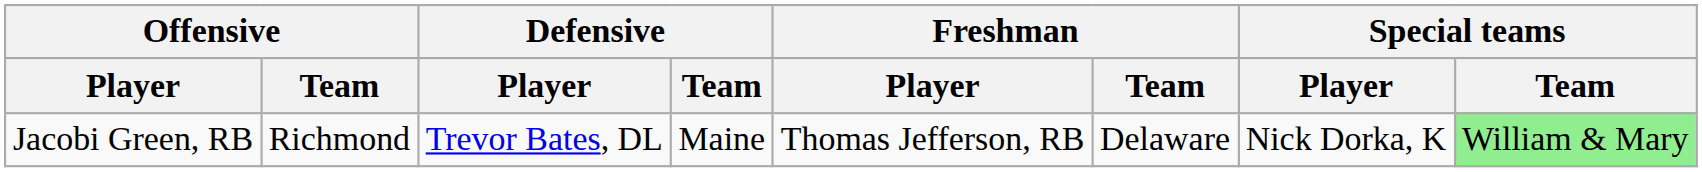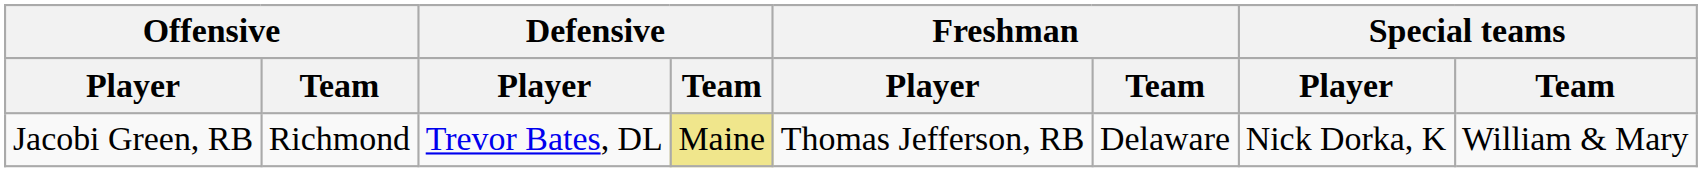(722, 138) no background -> (722, 138) khaki background
(1575, 138) lightgreen background -> (1575, 138) no background
